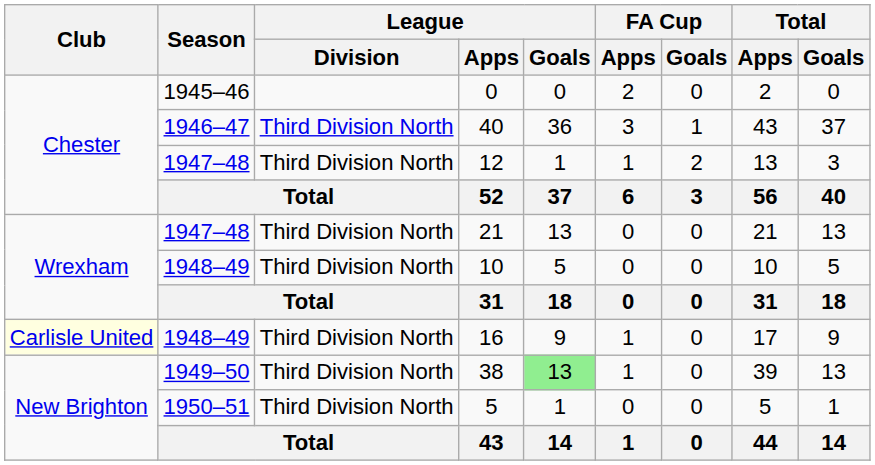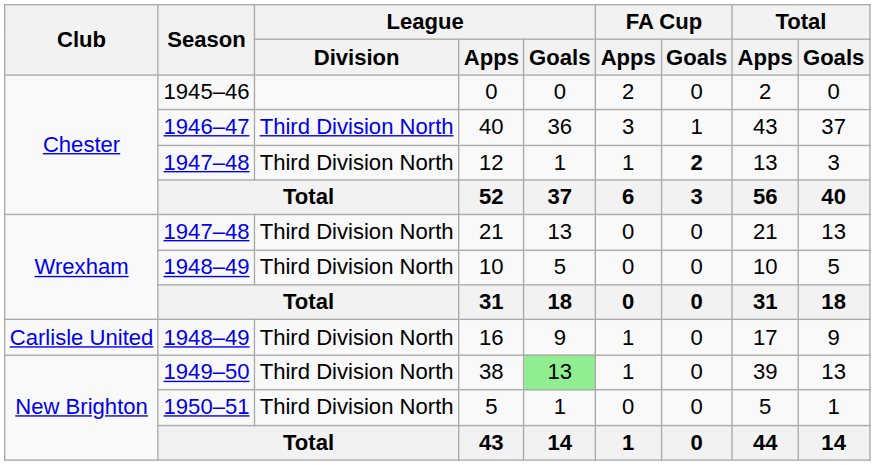(697, 162) normal -> (697, 162) bold
(82, 337) lightyellow background -> (82, 337) no background
